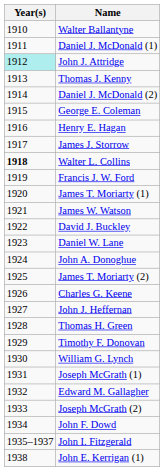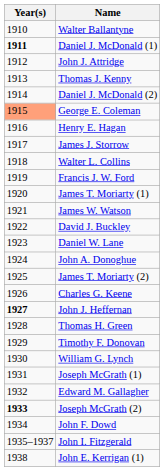(17, 45) normal -> (17, 45) bold
(17, 62) paleturquoise background -> (17, 62) no background
(17, 111) no background -> (17, 111) lightsalmon background
(17, 161) bold -> (17, 161) normal
(17, 309) normal -> (17, 309) bold
(17, 408) normal -> (17, 408) bold
